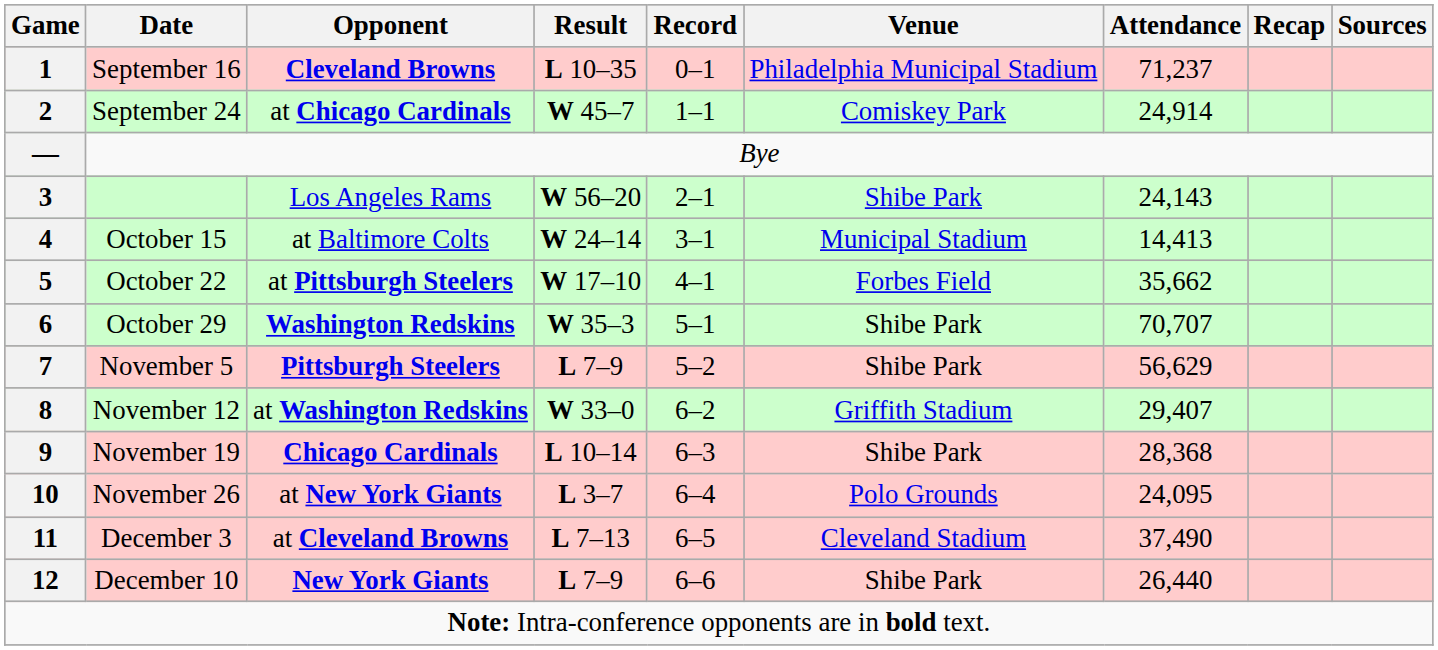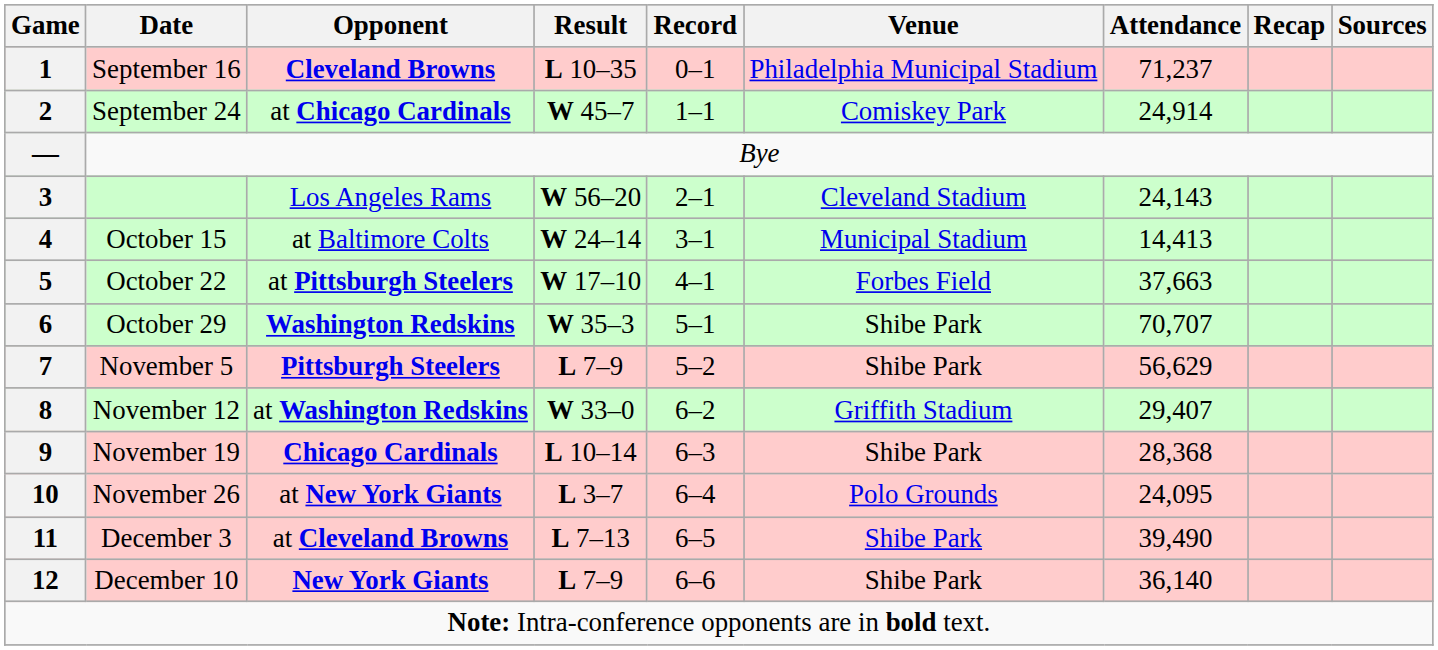(923, 196) Shibe Park -> (923, 196) Cleveland Stadium
(1175, 281) 35,662 -> (1175, 281) 37,663
(923, 537) Cleveland Stadium -> (923, 537) Shibe Park
(1175, 537) 37,490 -> (1175, 537) 39,490
(1175, 580) 26,440 -> (1175, 580) 36,140
